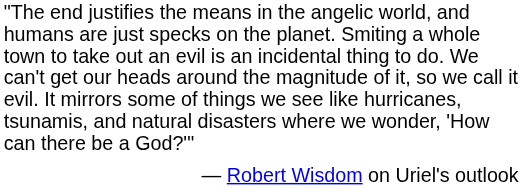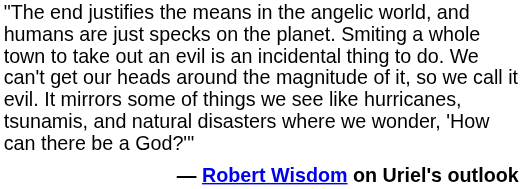(357, 175) normal -> (345, 175) bold
